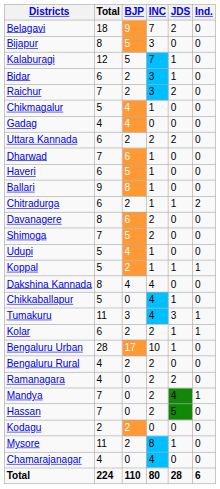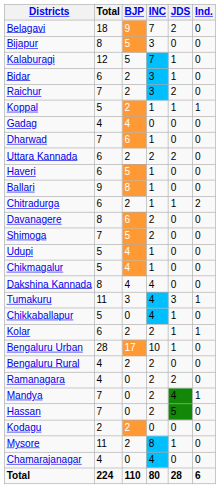rows swapped: (22, 268) <-> (35, 108)
rows swapped: (27, 156) <-> (42, 140)
rows swapped: (29, 316) <-> (40, 300)
